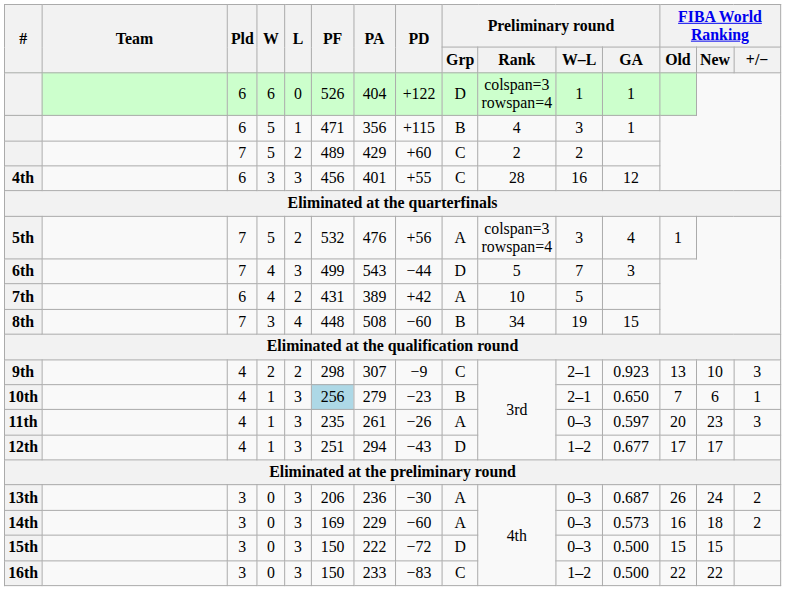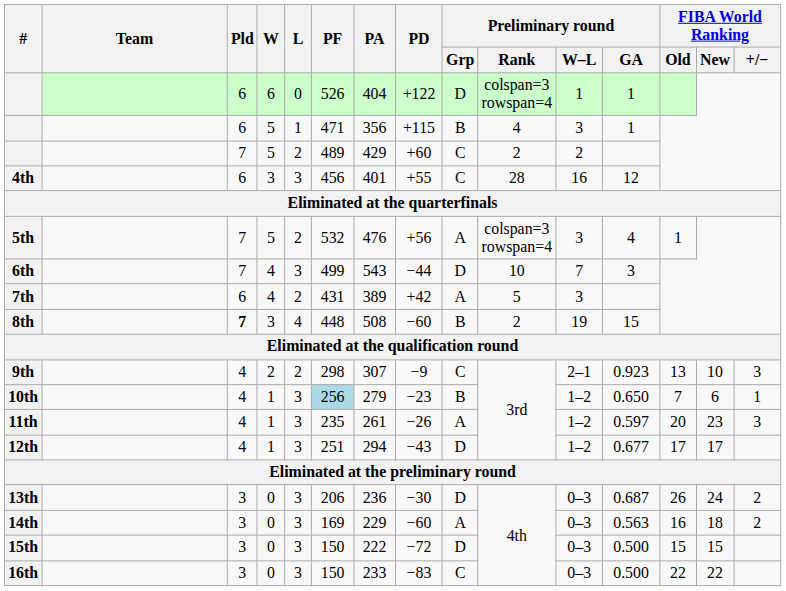(517, 271) 5 -> (517, 271) 10
(517, 296) 10 -> (517, 296) 5
(579, 296) 5 -> (579, 296) 3
(242, 321) normal -> (242, 321) bold
(517, 321) 34 -> (517, 321) 2
(579, 397) 2–1 -> (579, 397) 1–2
(579, 422) 0–3 -> (579, 422) 1–2
(460, 497) A -> (460, 497) D
(631, 522) 0.573 -> (631, 522) 0.563
(579, 572) 1–2 -> (579, 572) 0–3
